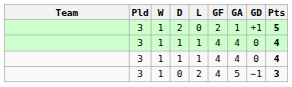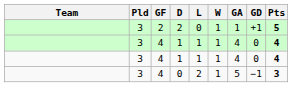columns swapped: (161, 12) <-> (218, 12)
